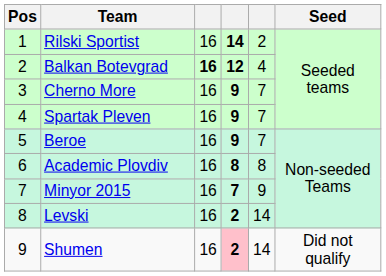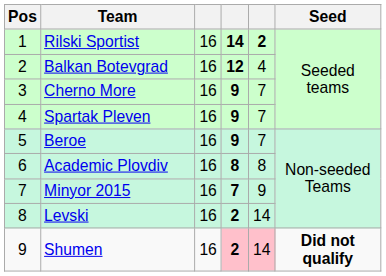(262, 41) normal -> (262, 41) bold
(208, 66) bold -> (208, 66) normal
(262, 249) no background -> (262, 249) pink background
(328, 249) normal -> (328, 249) bold
